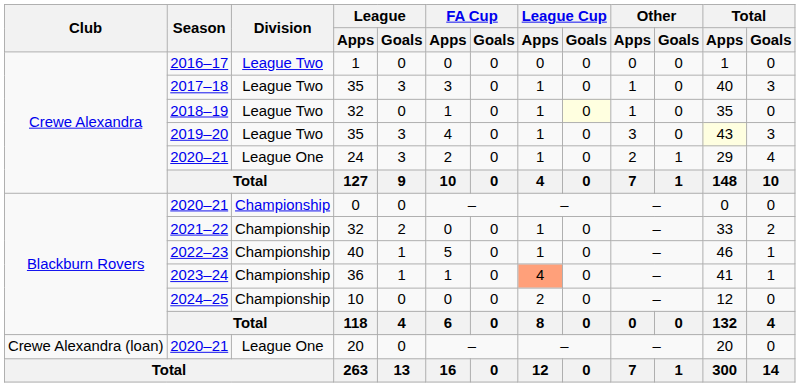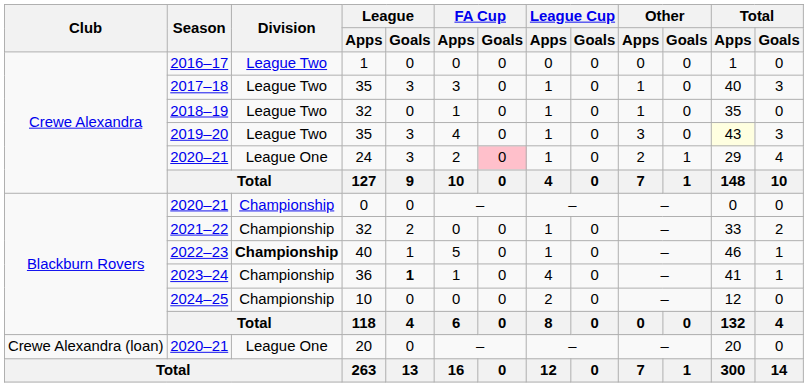(586, 110) lightyellow background -> (595, 110) no background
(494, 157) no background -> (502, 157) pink background
(283, 252) normal -> (287, 252) bold
(402, 275) normal -> (410, 275) bold
(540, 275) lightsalmon background -> (548, 275) no background
